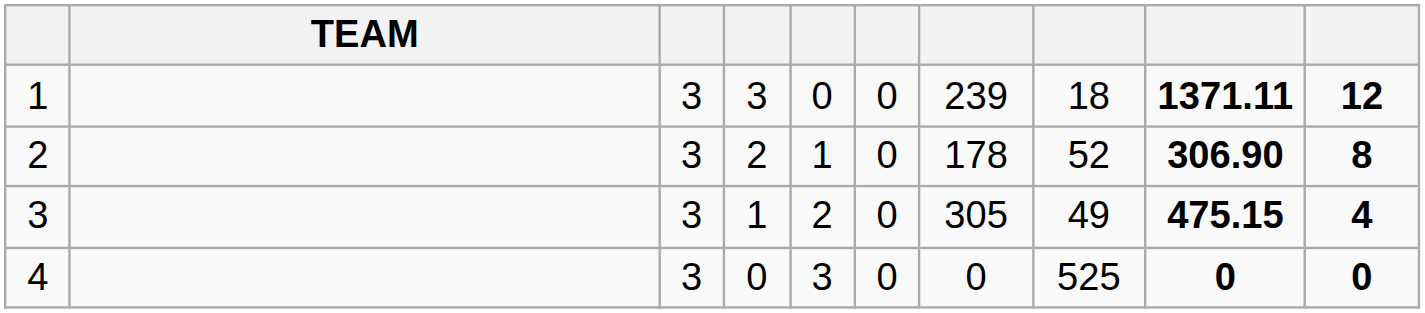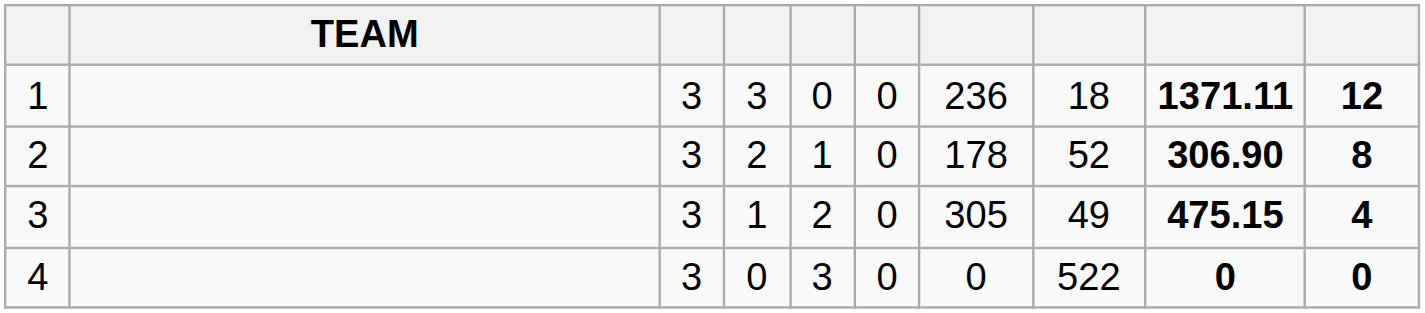(976, 95) 239 -> (976, 95) 236
(1089, 276) 525 -> (1089, 276) 522
